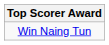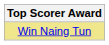(54, 31) no background -> (54, 31) khaki background
